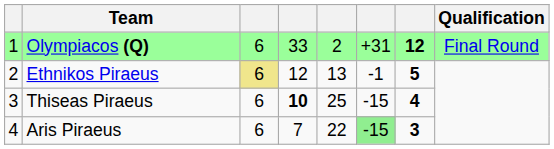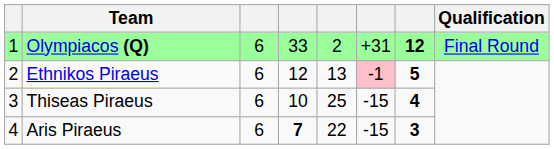(259, 74) khaki background -> (259, 74) no background
(376, 74) no background -> (376, 74) pink background
(298, 102) bold -> (298, 102) normal
(298, 130) normal -> (298, 130) bold
(376, 130) lightgreen background -> (376, 130) no background
